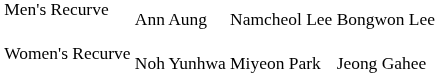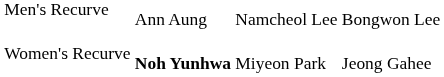(180, 63) normal -> (183, 63) bold
